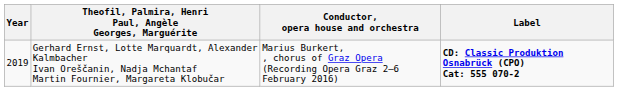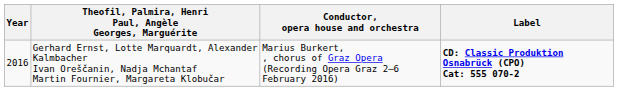(17, 63) 2019 -> (17, 63) 2016
